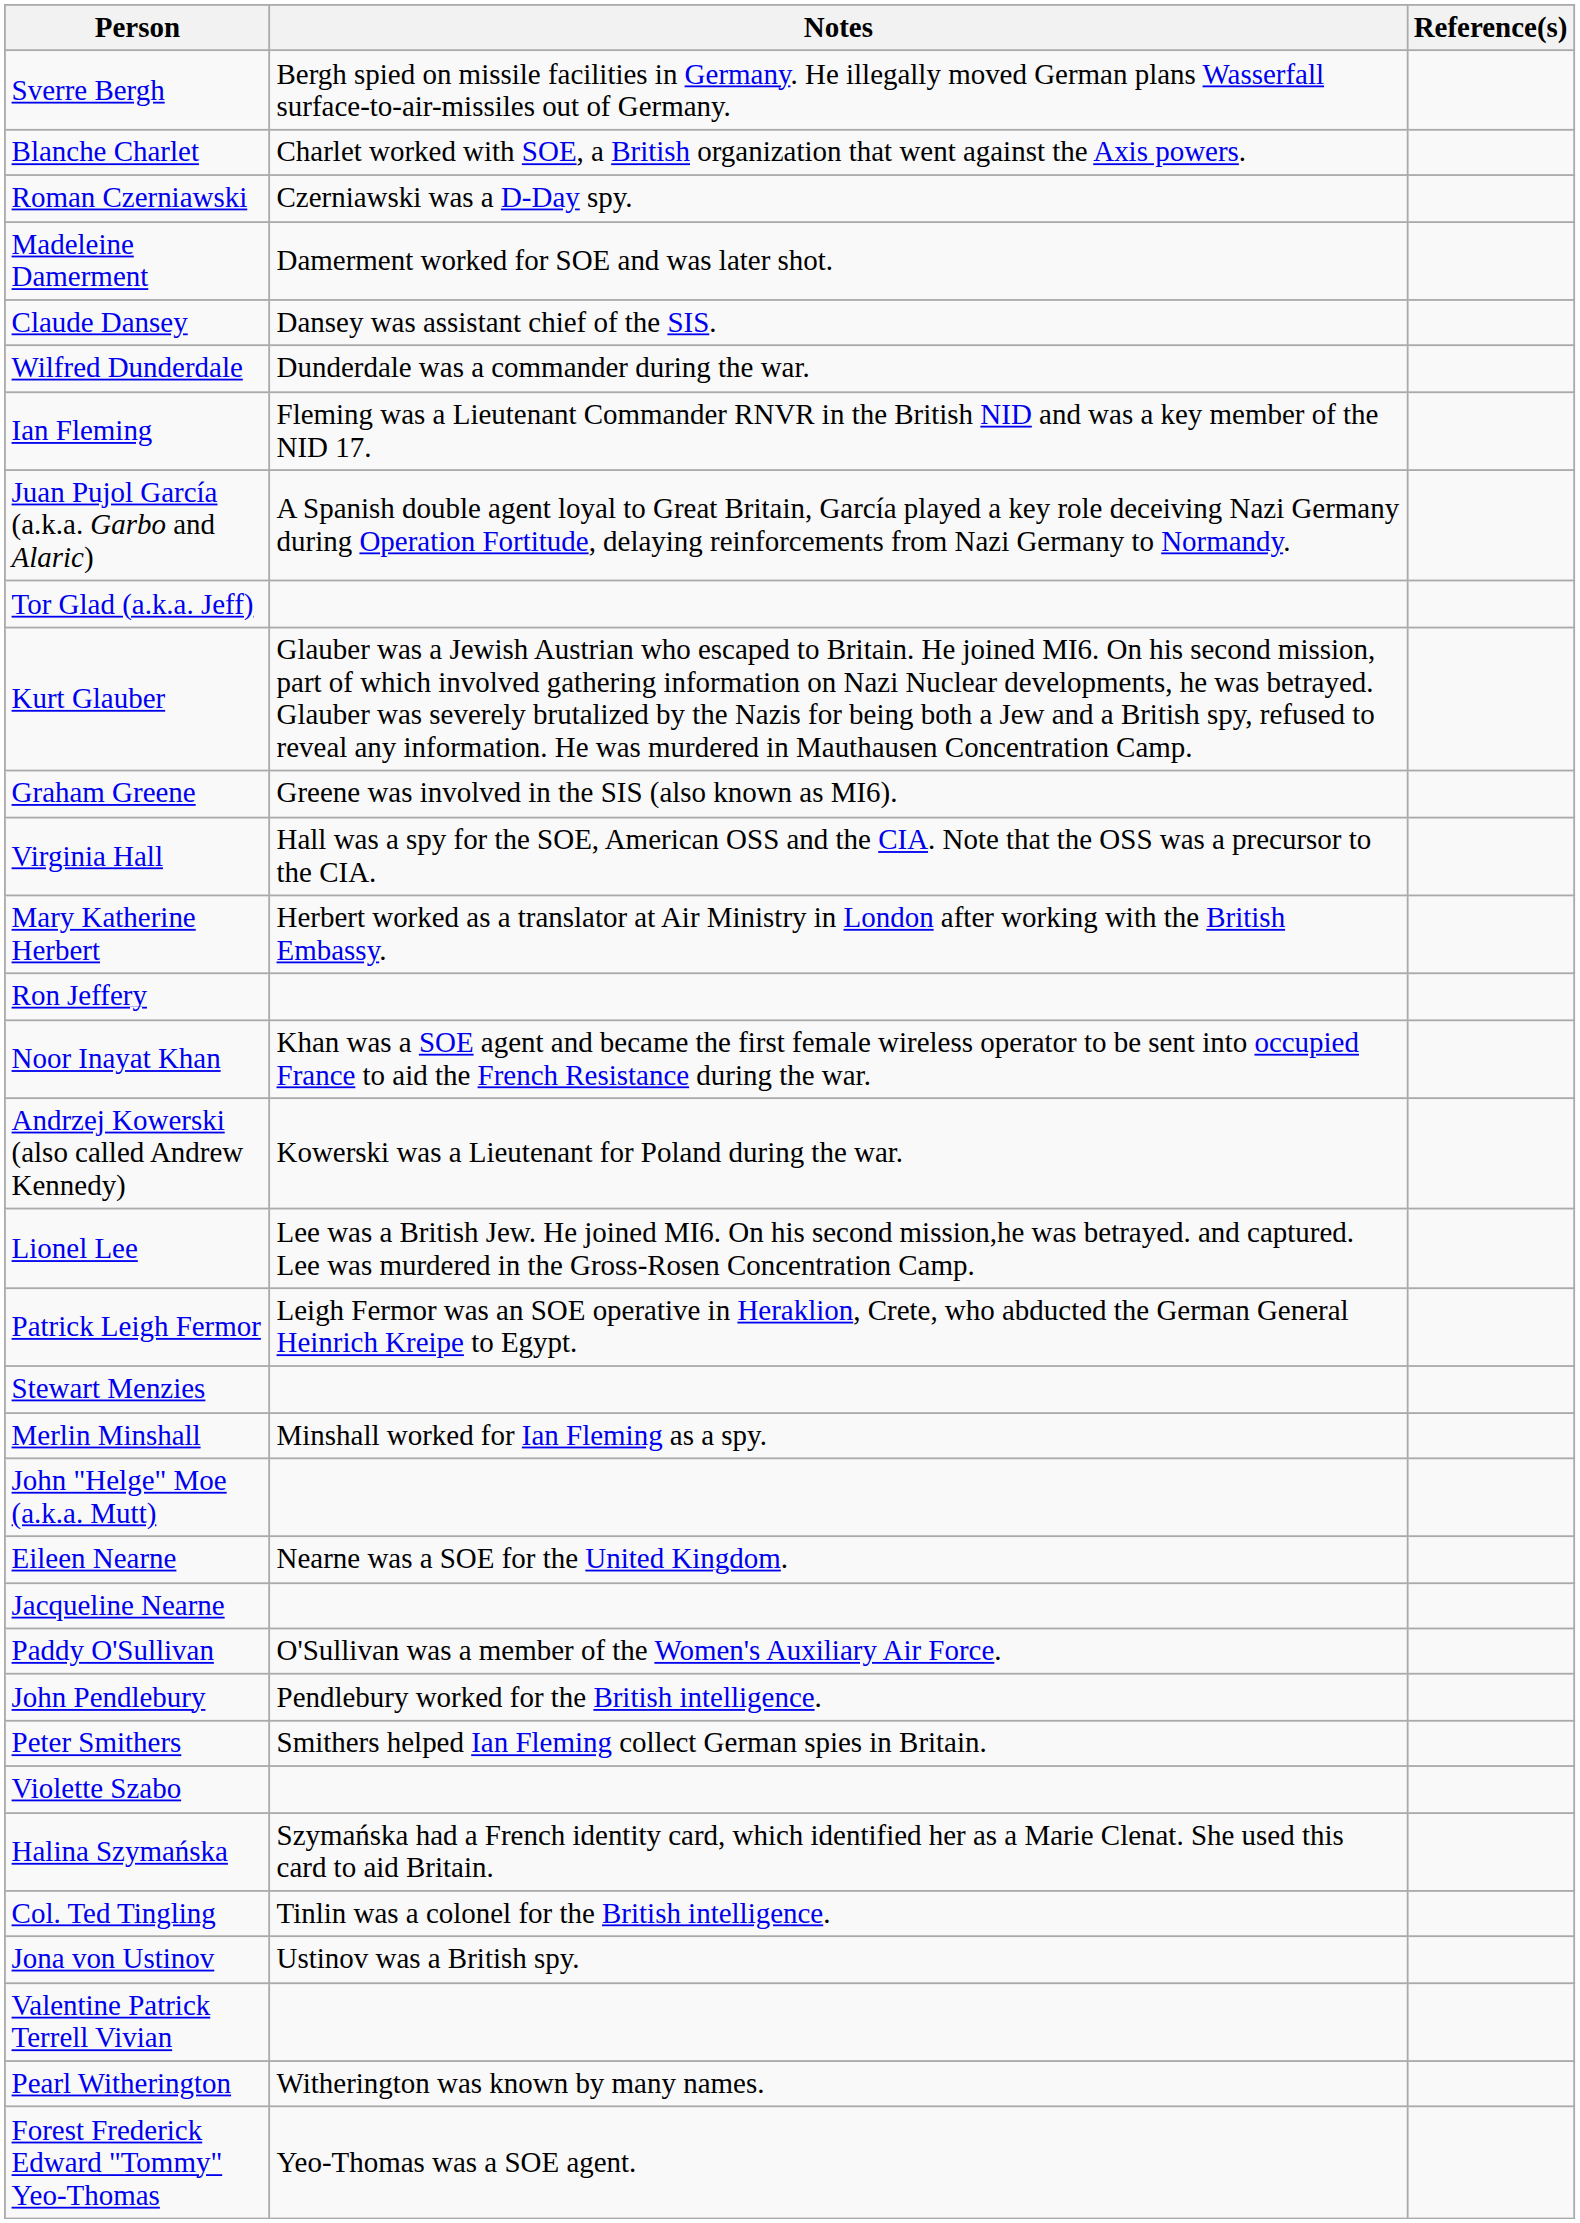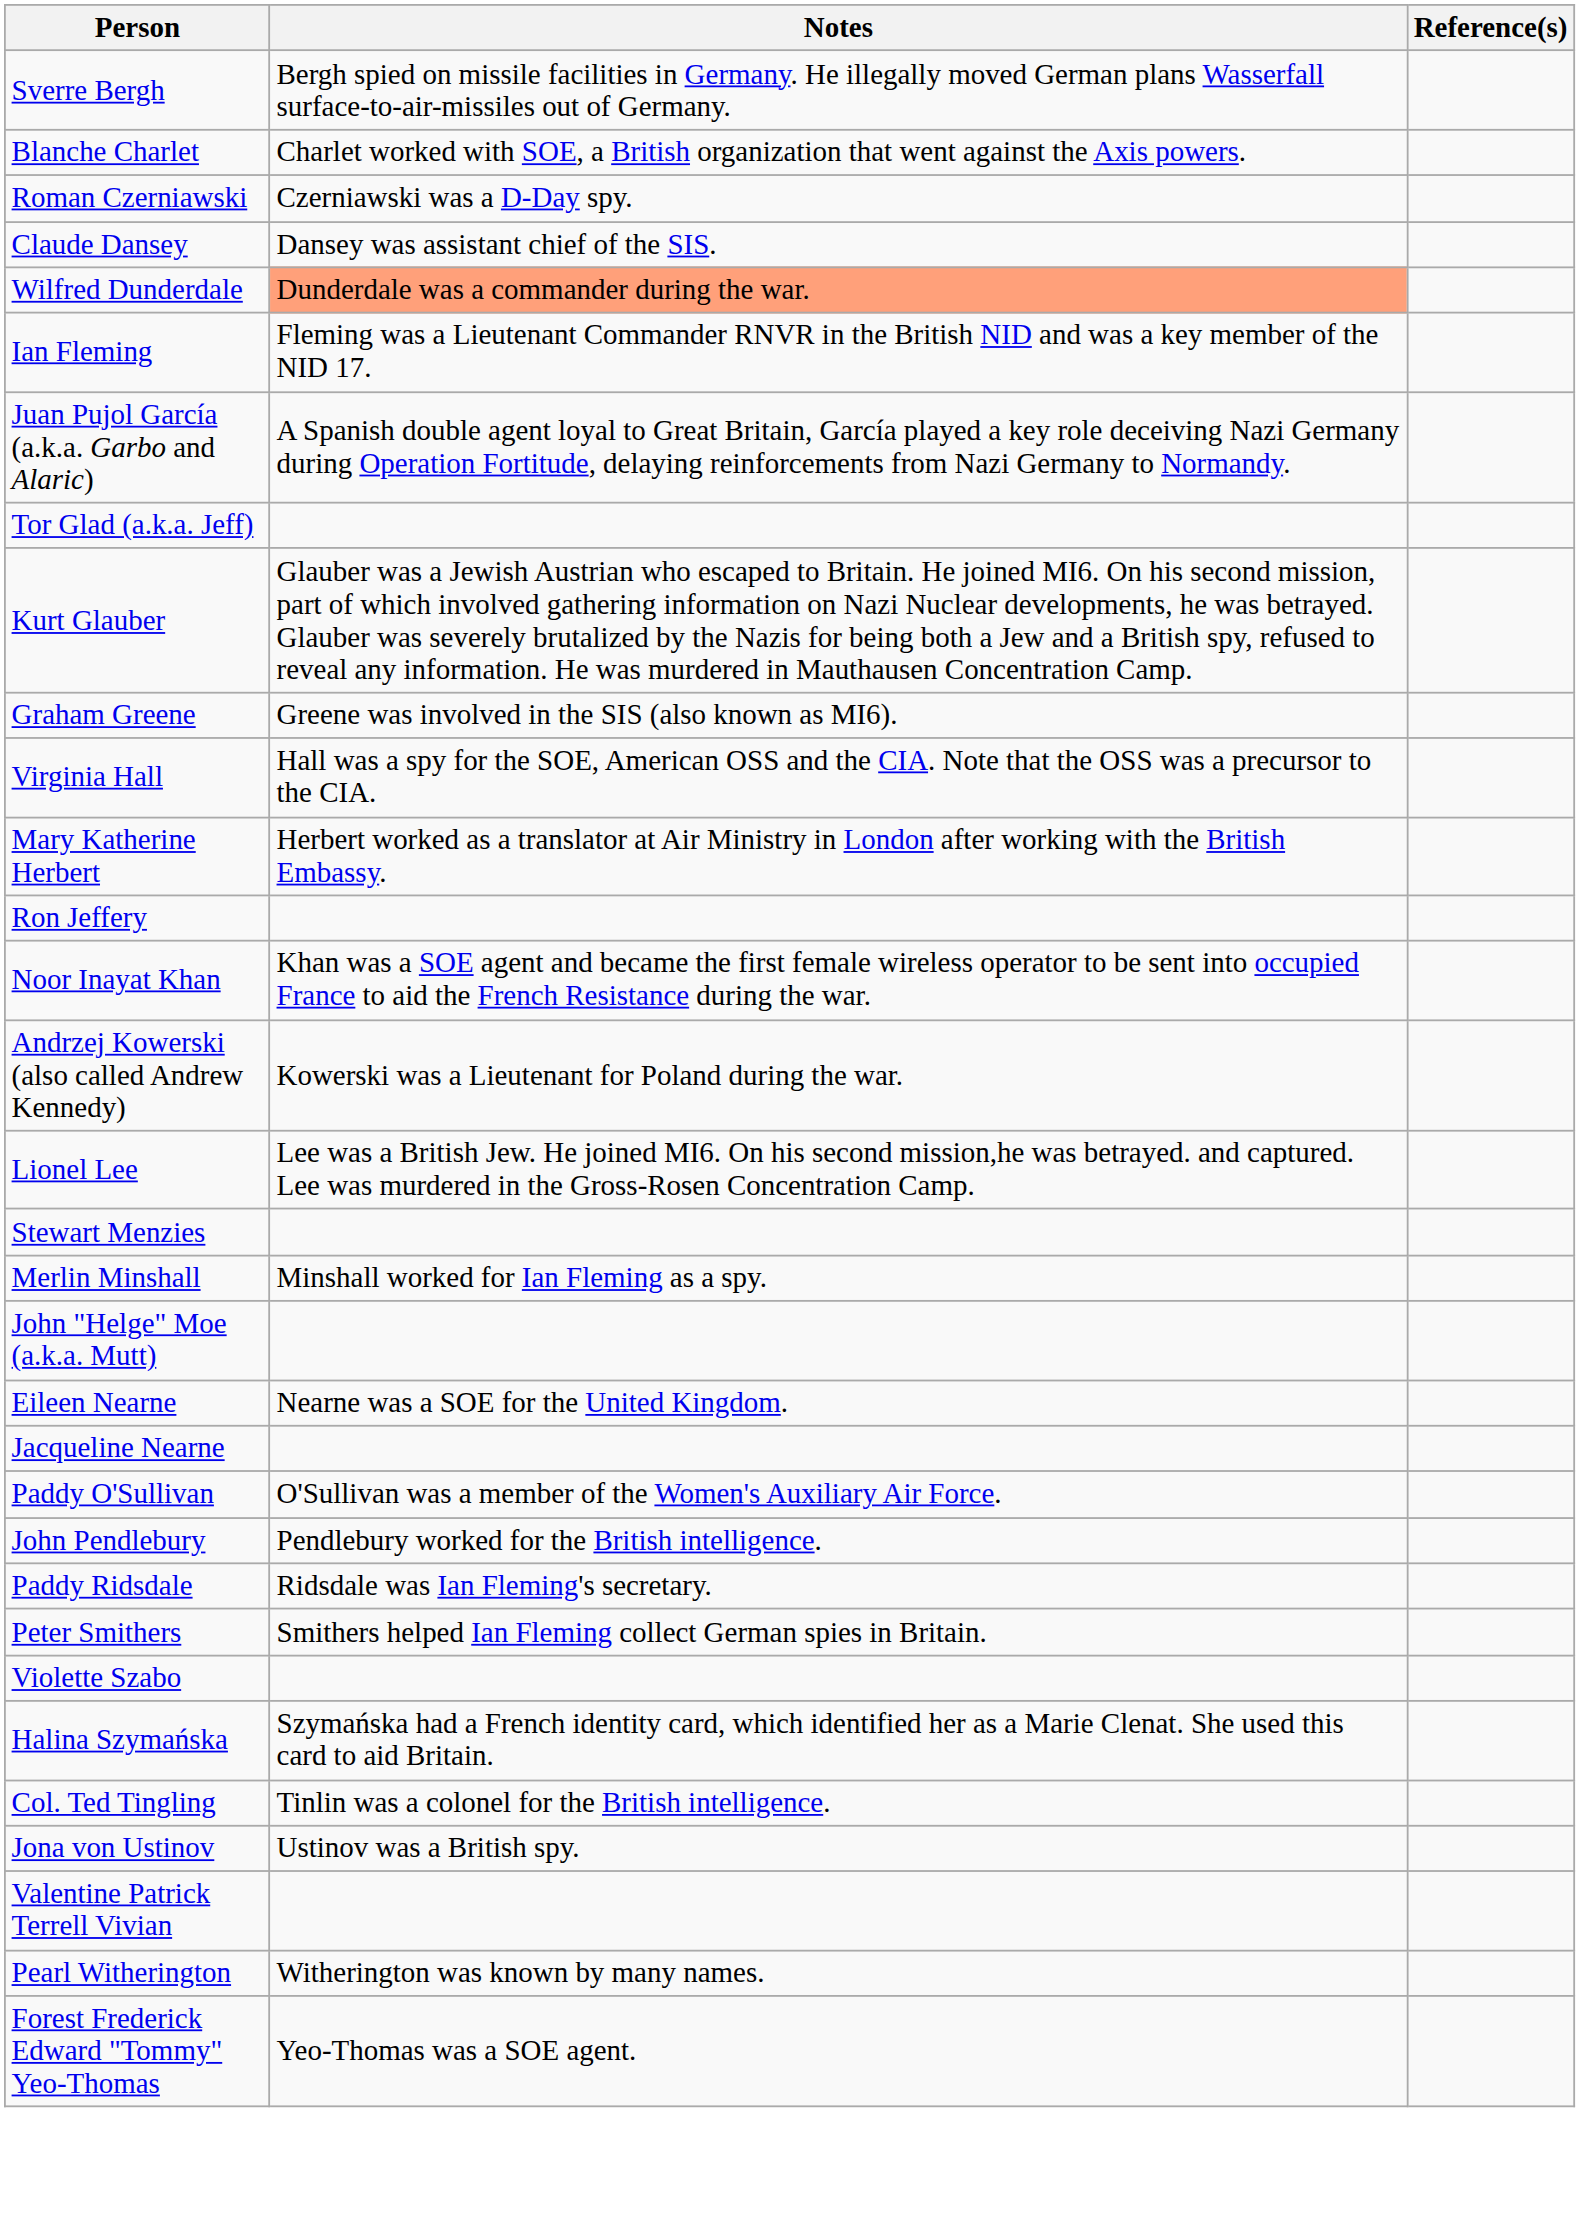- row: (80, 260)
(543, 368) no background -> (543, 289) lightsalmon background
- row: (136, 1326)
+ row: (102, 1585)
